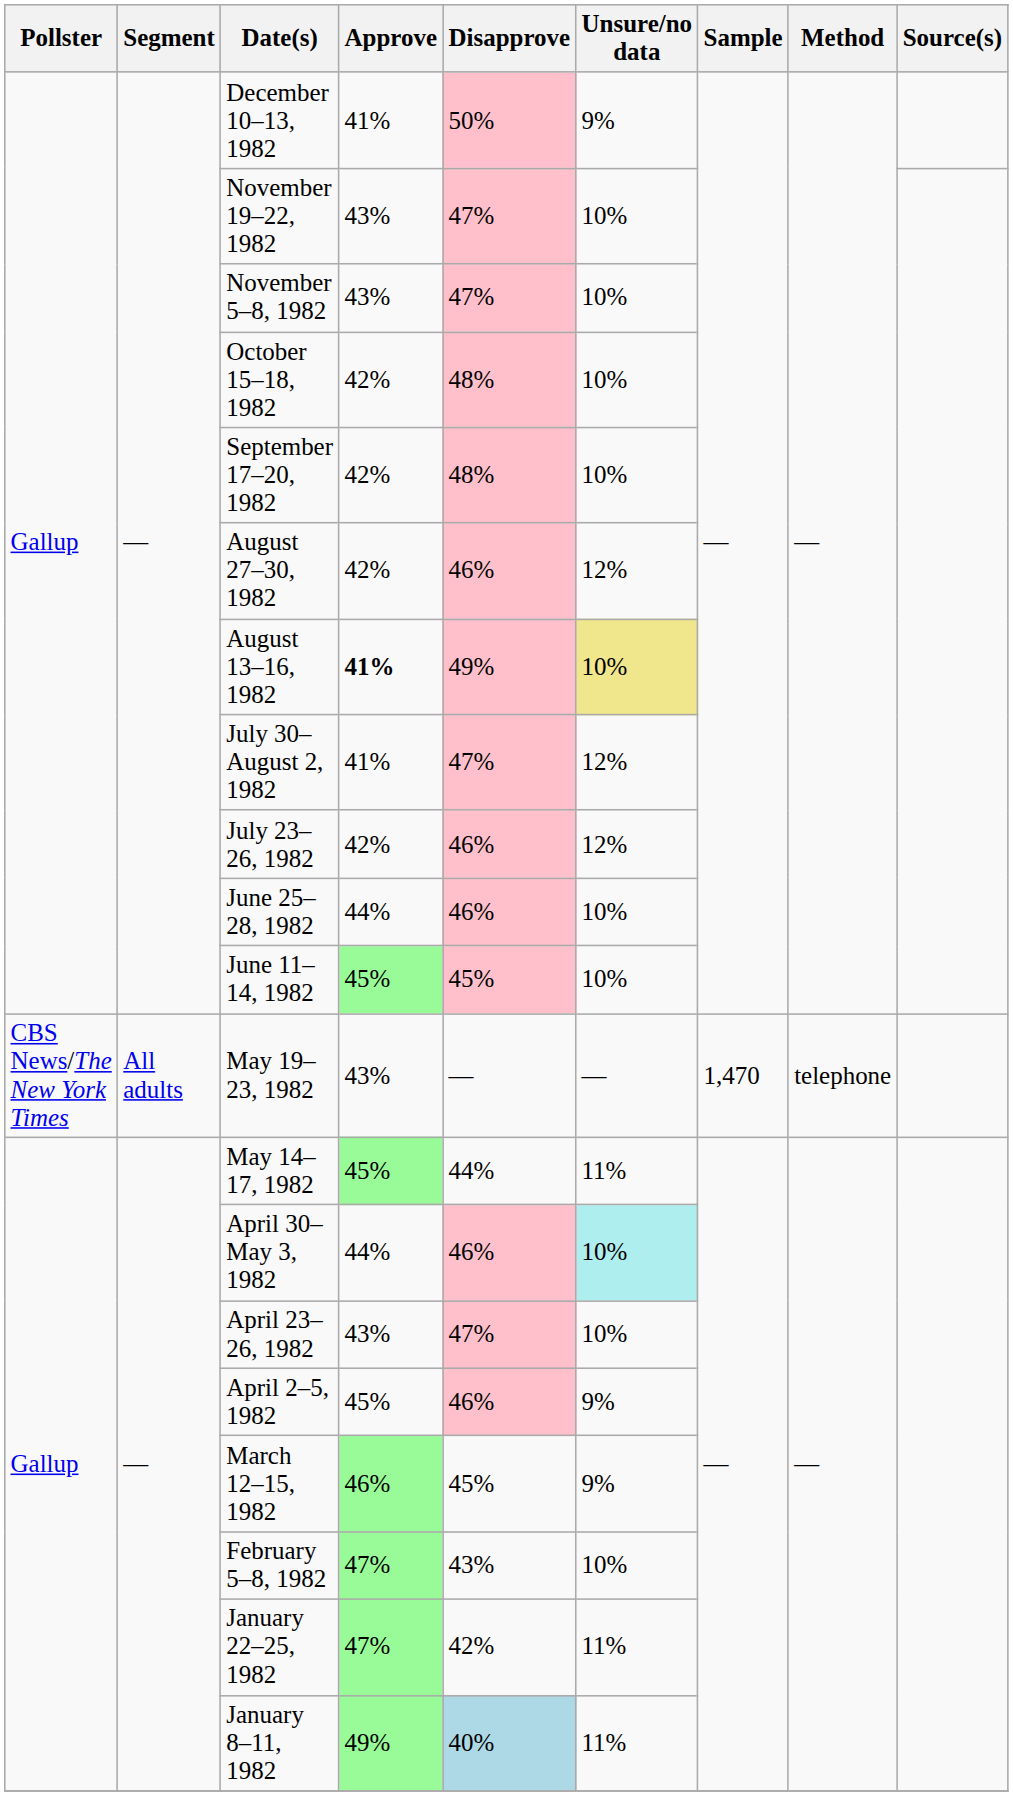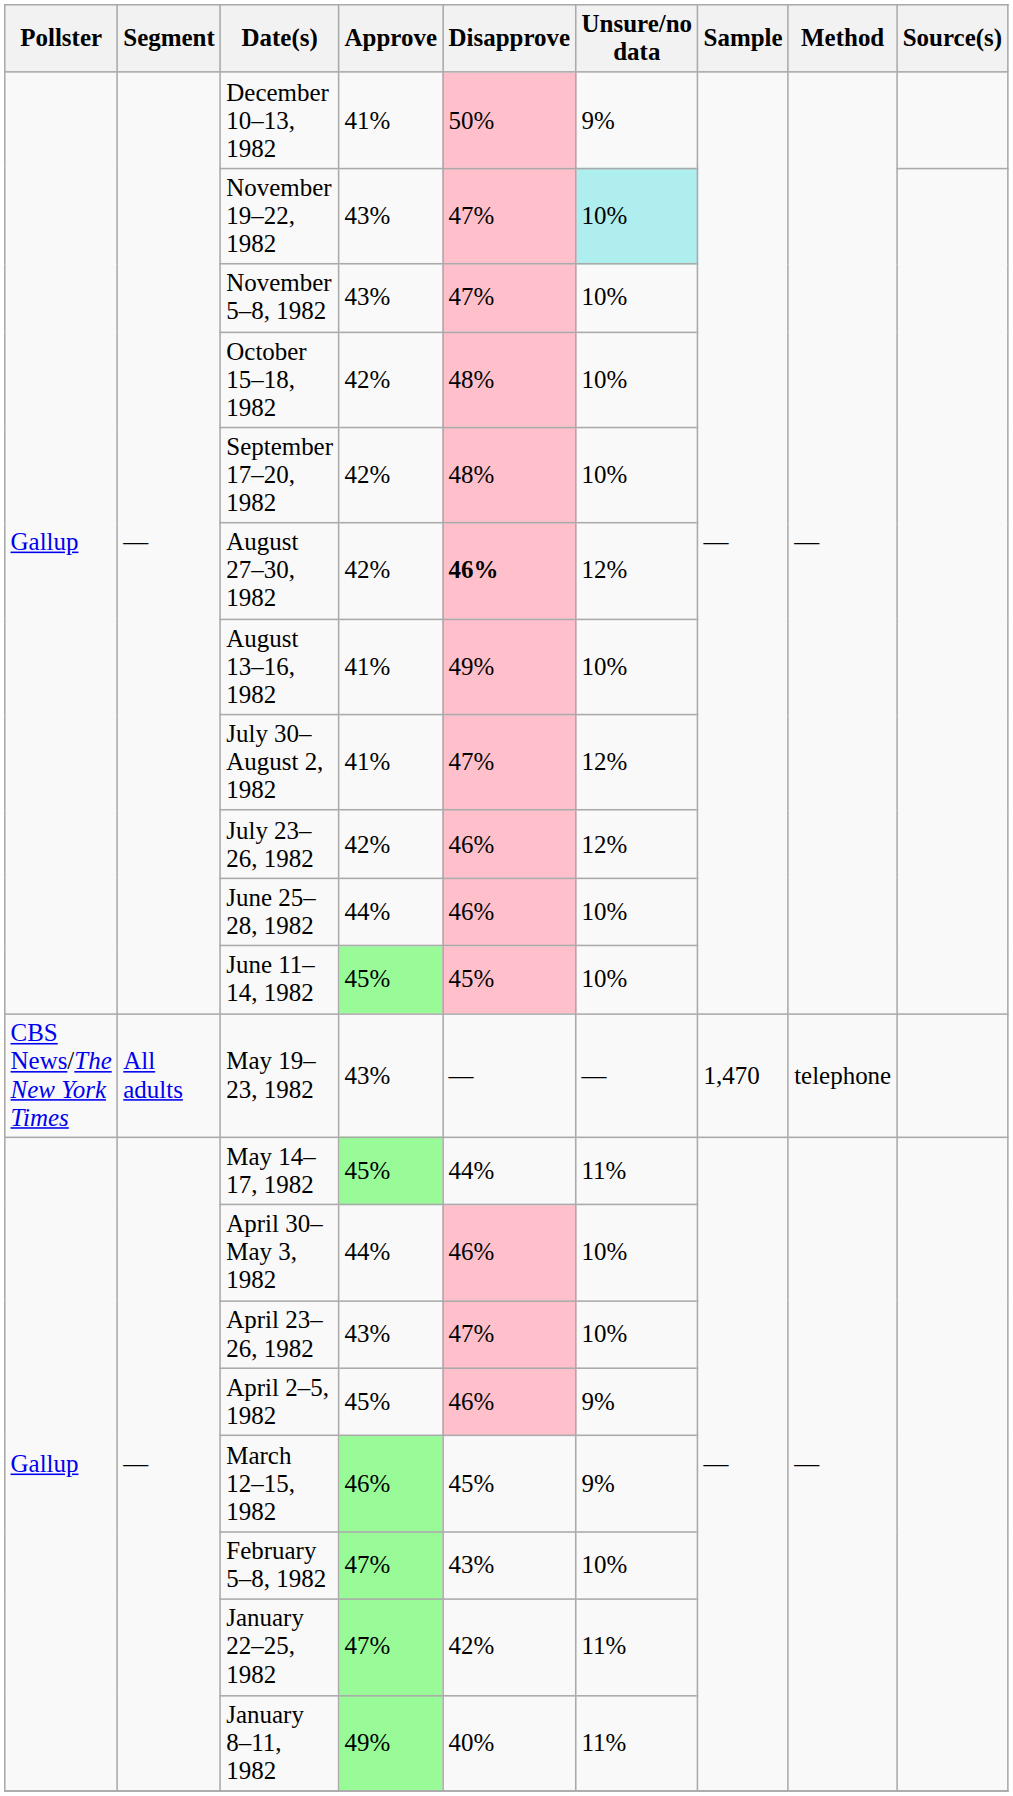(604, 215) no background -> (604, 215) paleturquoise background
(471, 570) normal -> (473, 570) bold
(369, 666) bold -> (367, 666) normal
(604, 666) khaki background -> (604, 666) no background
(604, 1252) paleturquoise background -> (604, 1252) no background
(471, 1742) lightblue background -> (471, 1742) no background
